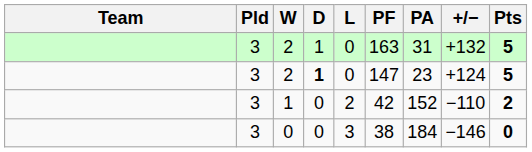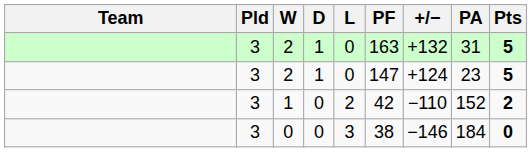columns swapped: (422, 18) <-> (466, 18)
(319, 75) bold -> (319, 75) normal
